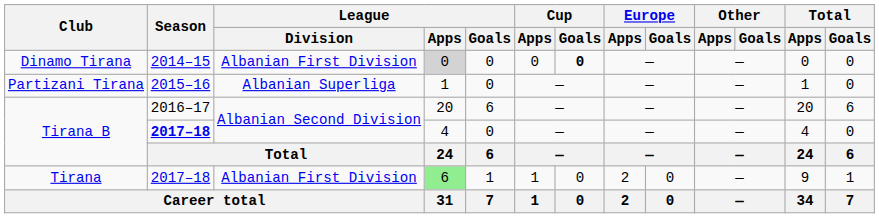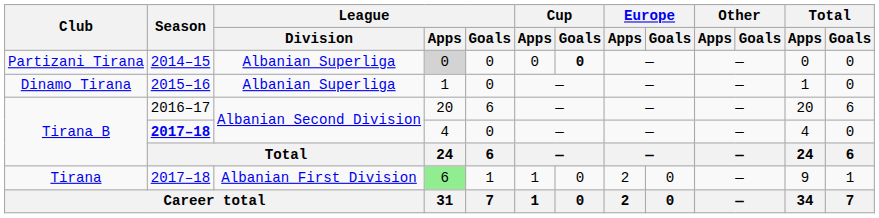(76, 62) Dinamo Tirana -> (76, 62) Partizani Tirana
(319, 62) Albanian First Division -> (319, 62) Albanian Superliga
(76, 85) Partizani Tirana -> (76, 85) Dinamo Tirana
